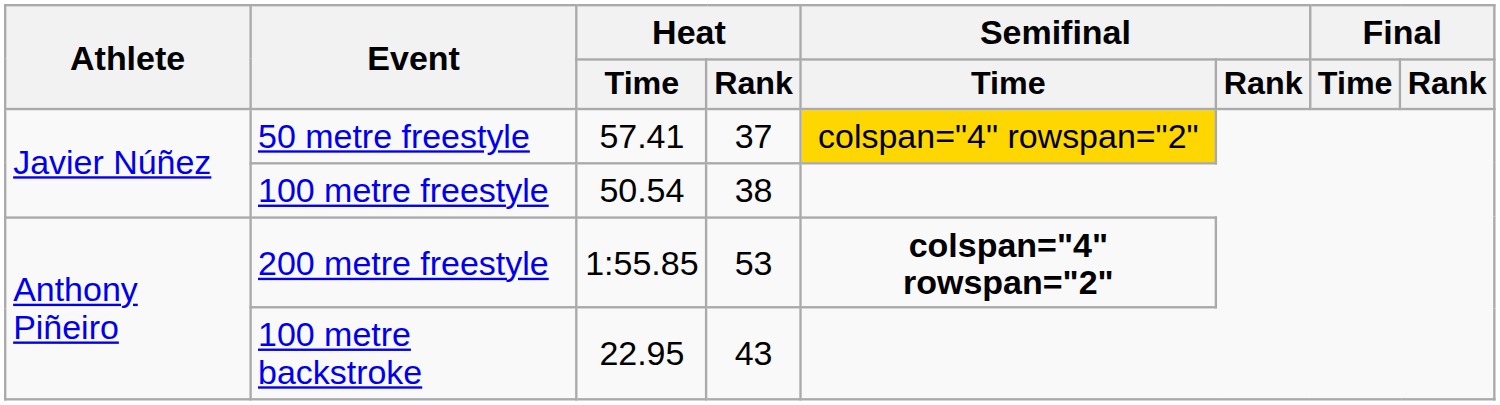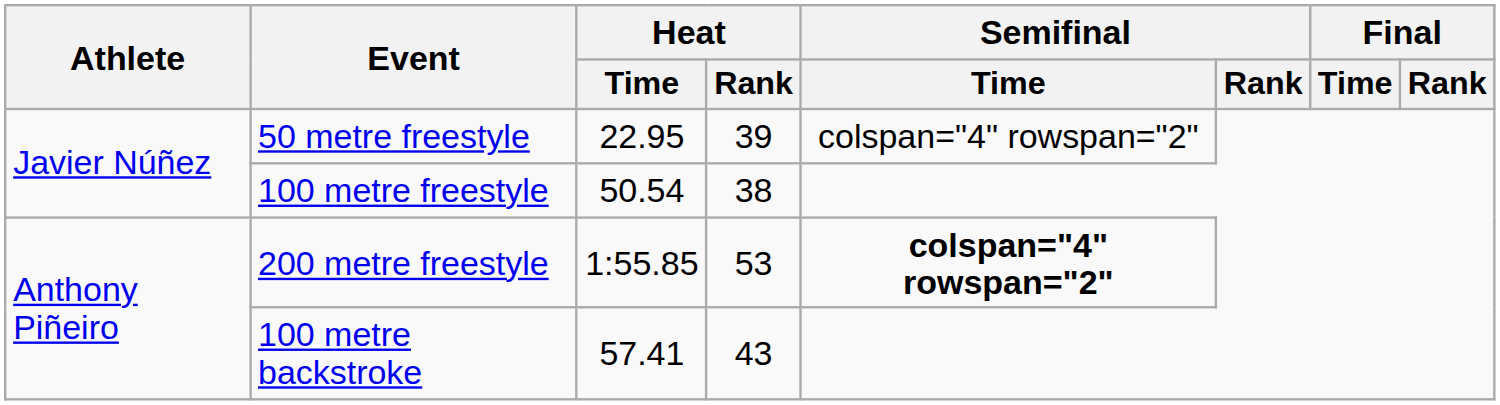(642, 137) 57.41 -> (642, 137) 22.95
(754, 137) 37 -> (754, 137) 39
(1008, 137) gold background -> (1008, 137) no background
(642, 354) 22.95 -> (642, 354) 57.41
